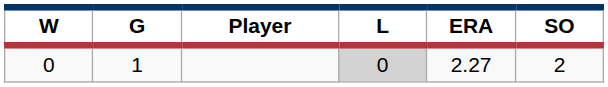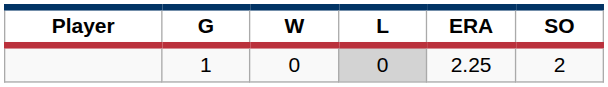columns swapped: (260, 26) <-> (49, 26)
(471, 64) 2.27 -> (471, 64) 2.25
